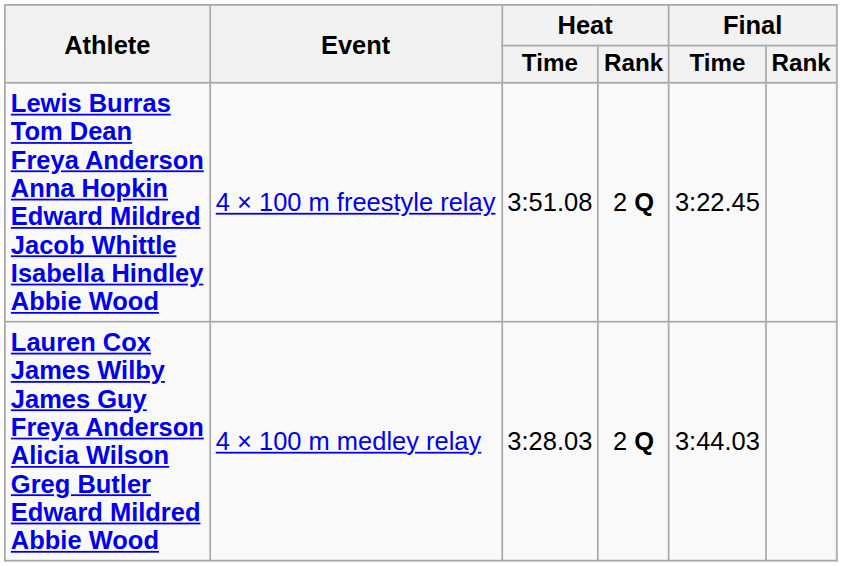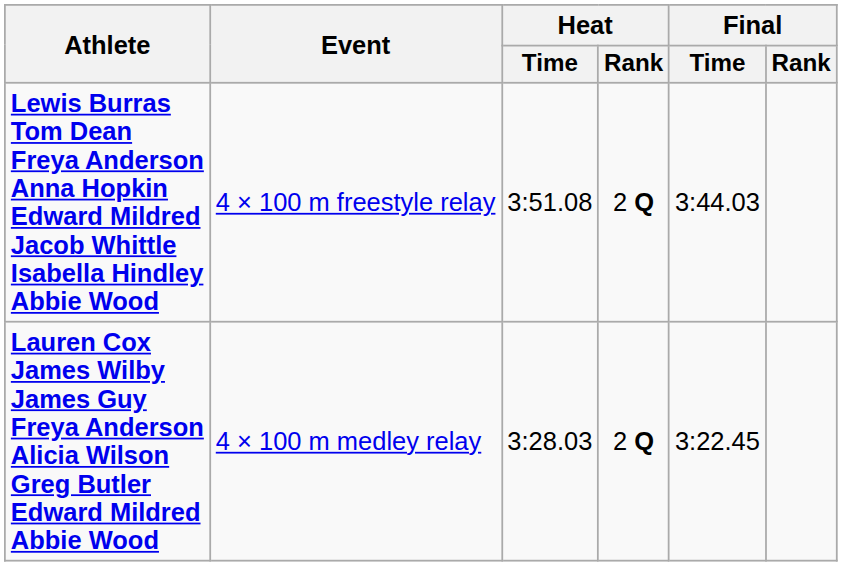(717, 203) 3:22.45 -> (717, 203) 3:44.03
(717, 441) 3:44.03 -> (717, 441) 3:22.45
